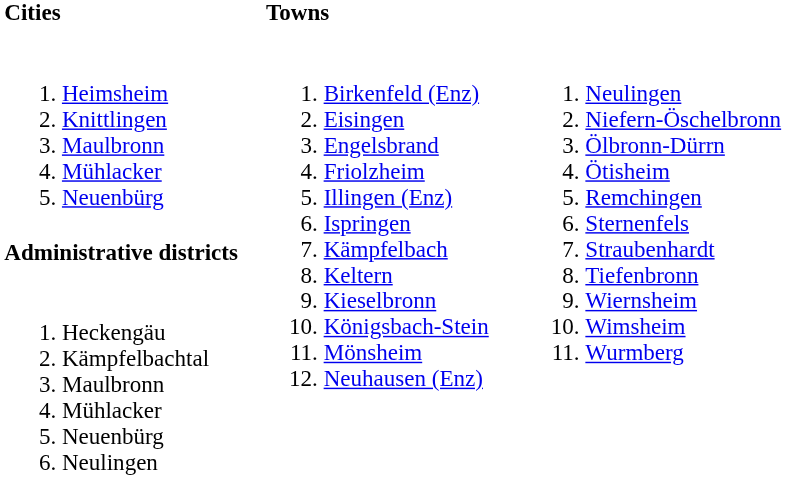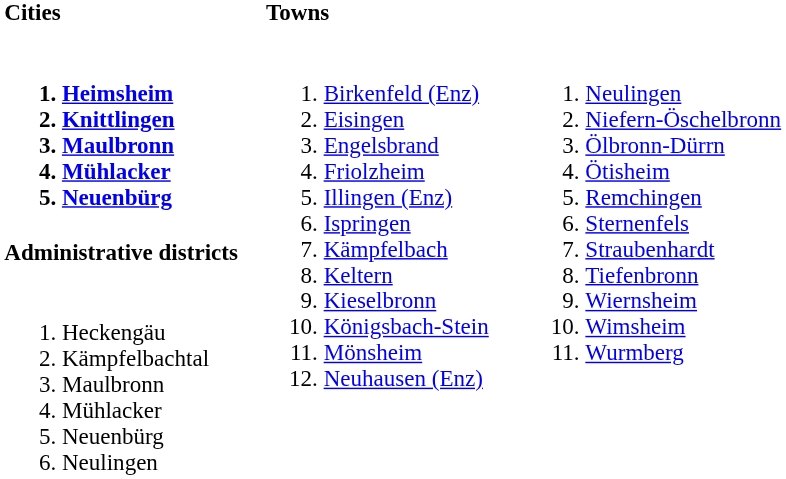(132, 146) normal -> (132, 146) bold
